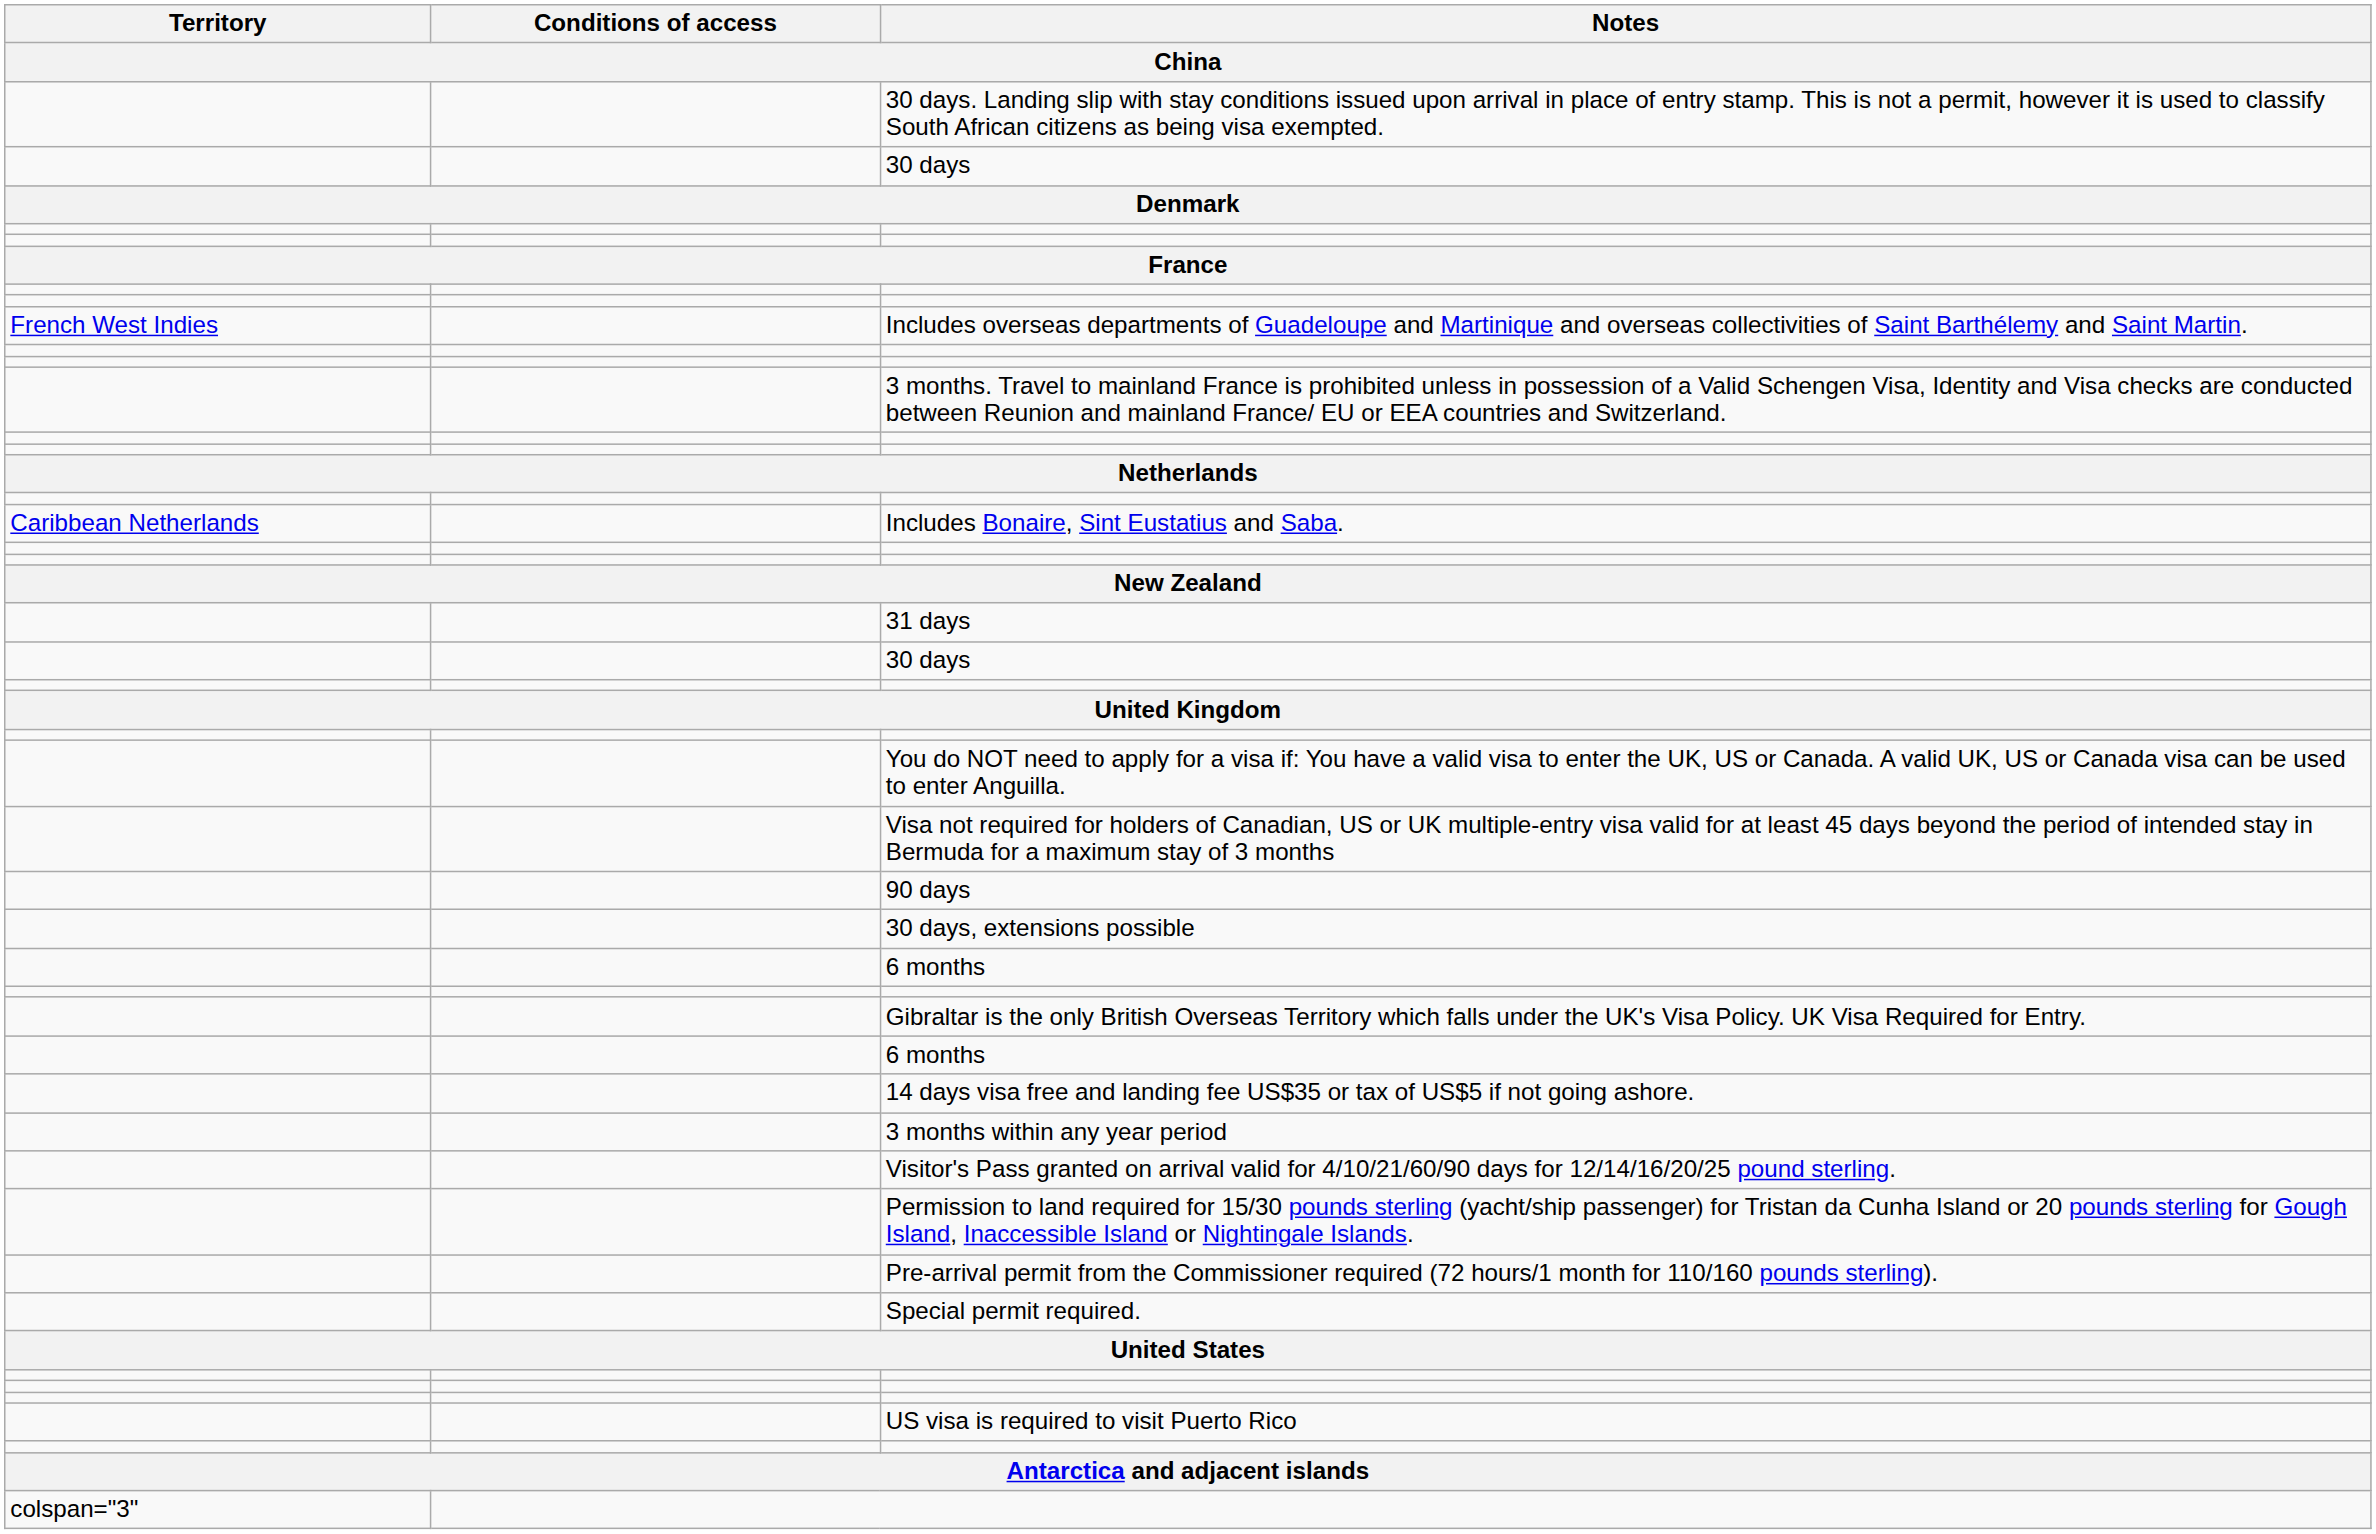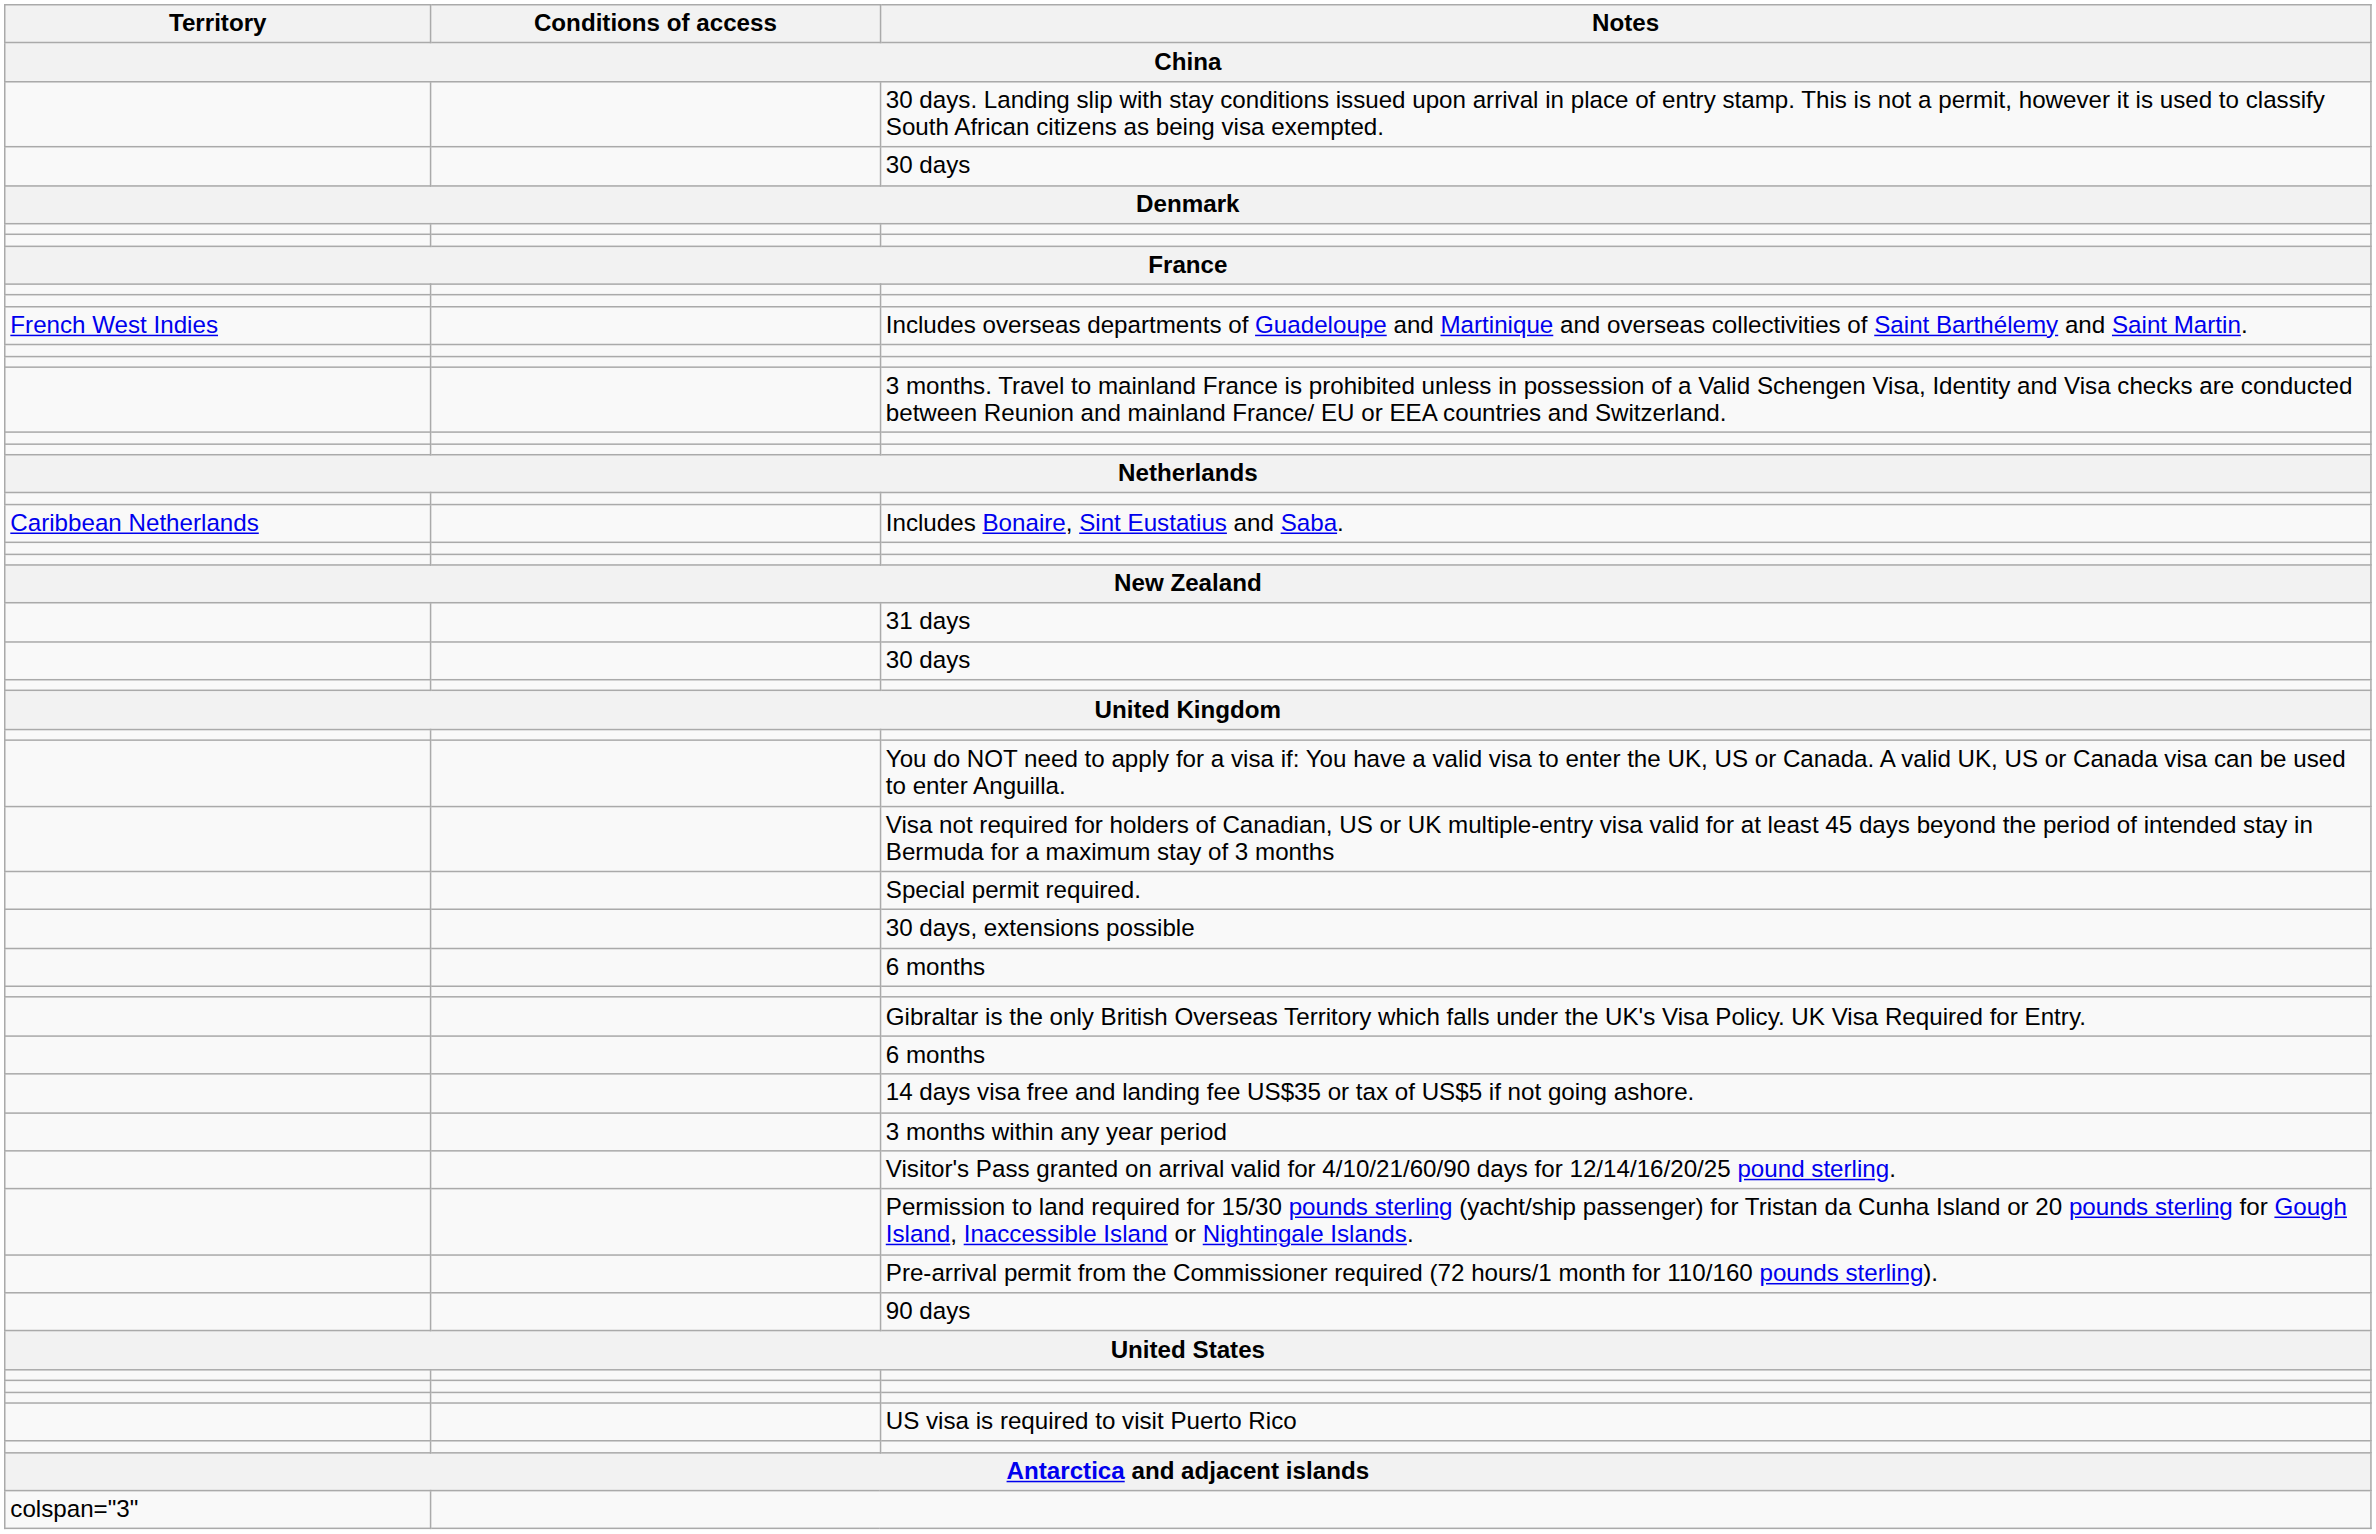rows swapped: (218, 1312) <-> (218, 890)
